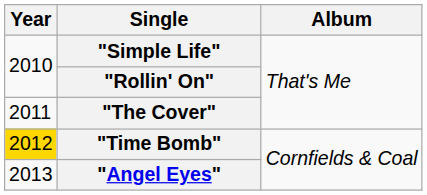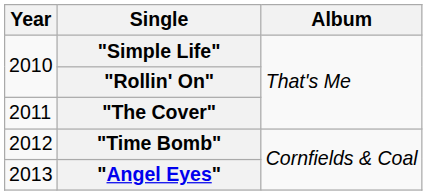(31, 143) gold background -> (31, 143) no background
